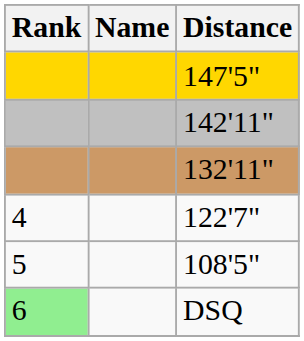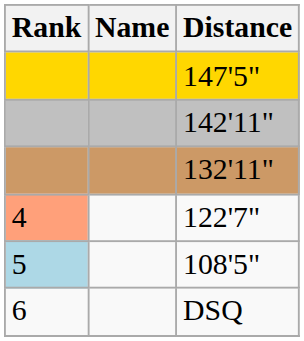(19, 216) no background -> (19, 216) lightsalmon background
(19, 264) no background -> (19, 264) lightblue background
(19, 311) lightgreen background -> (19, 311) no background
